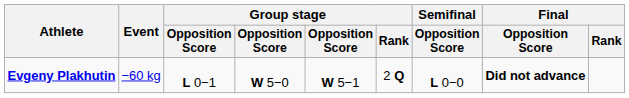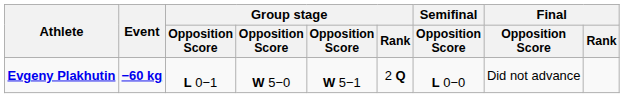(141, 76) normal -> (142, 76) bold
(535, 76) bold -> (534, 76) normal
